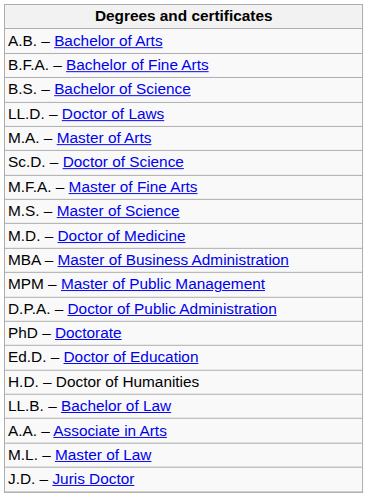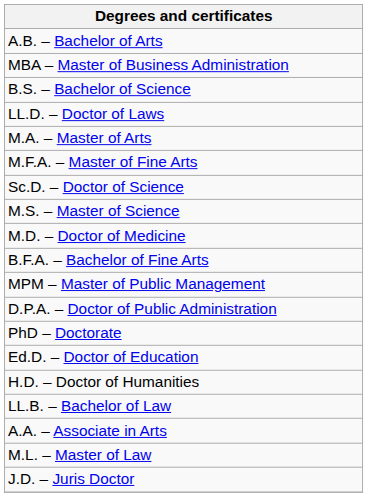(108, 65) B.F.A. – Bachelor of Fine Arts -> (148, 65) MBA – Master of Business Administration
(96, 162) Sc.D. – Doctor of Science -> (103, 162) M.F.A. – Master of Fine Arts
(103, 187) M.F.A. – Master of Fine Arts -> (96, 187) Sc.D. – Doctor of Science
(148, 260) MBA – Master of Business Administration -> (108, 260) B.F.A. – Bachelor of Fine Arts
